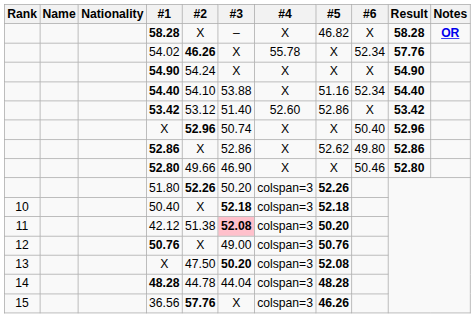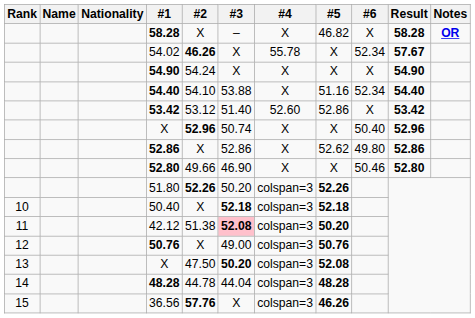(409, 52) 57.76 -> (409, 52) 57.67
